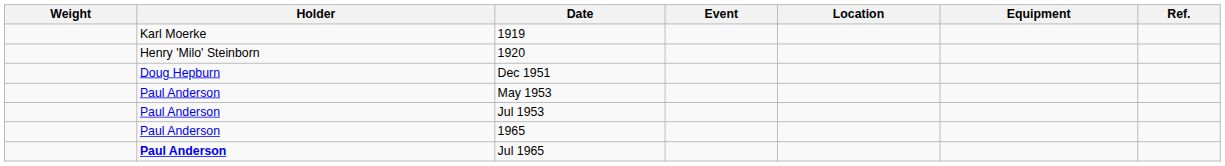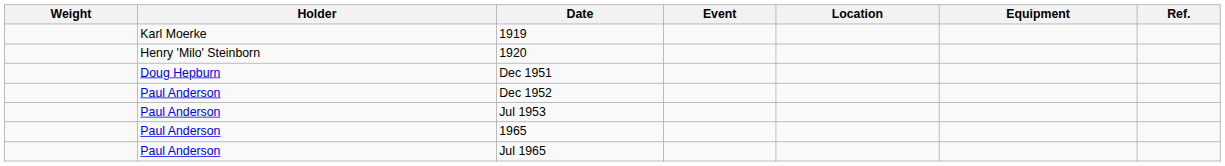+ row: (526, 92)
- row: (525, 92)
(183, 151) bold -> (180, 151) normal
